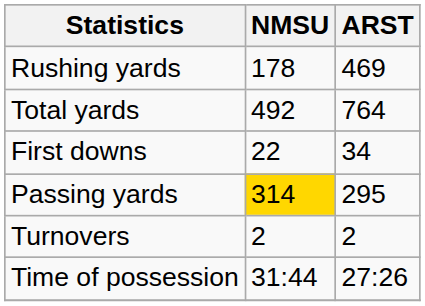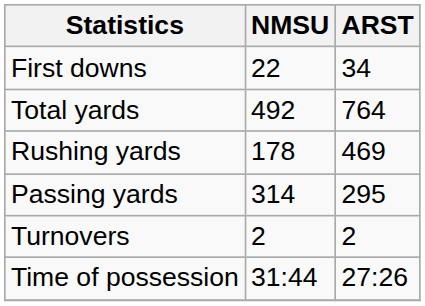rows swapped: (79, 151) <-> (96, 67)
(273, 194) gold background -> (273, 194) no background
